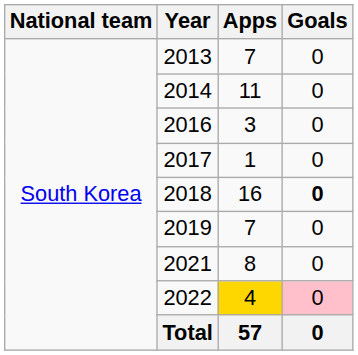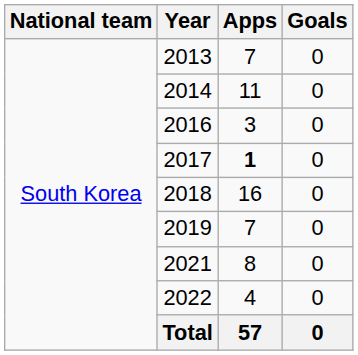(250, 159) normal -> (250, 159) bold
(317, 194) bold -> (317, 194) normal
(250, 297) gold background -> (250, 297) no background
(317, 297) pink background -> (317, 297) no background
